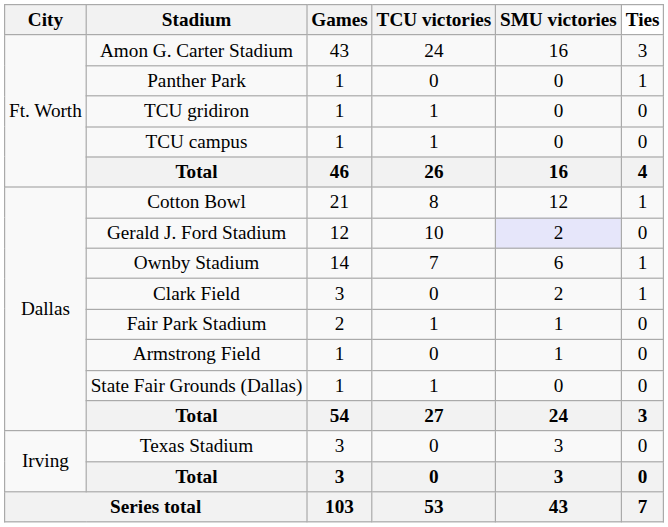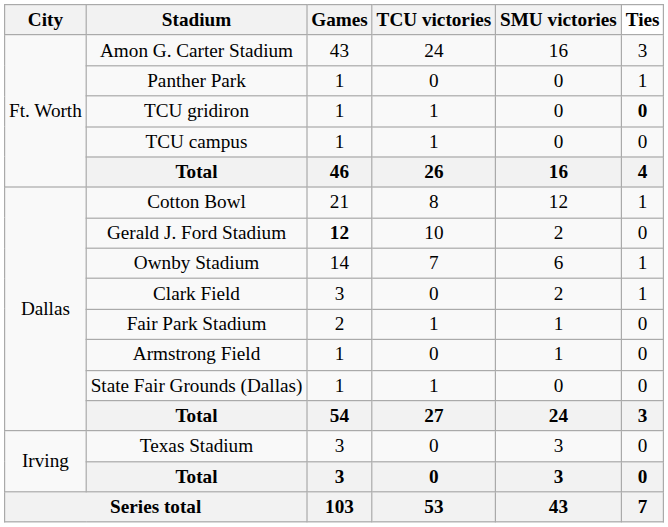(643, 111) normal -> (643, 111) bold
(339, 232) normal -> (339, 232) bold
(558, 232) lavender background -> (558, 232) no background
